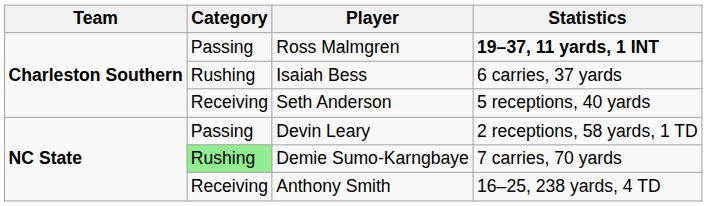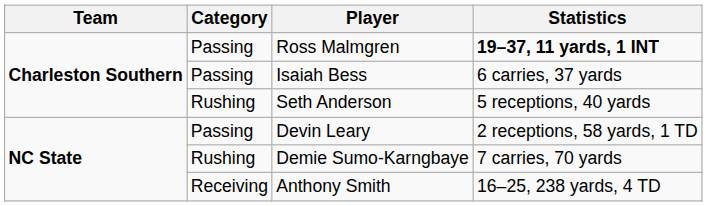(223, 74) Rushing -> (222, 74) Passing
(229, 102) Receiving -> (223, 102) Rushing
(223, 158) lightgreen background -> (223, 158) no background
